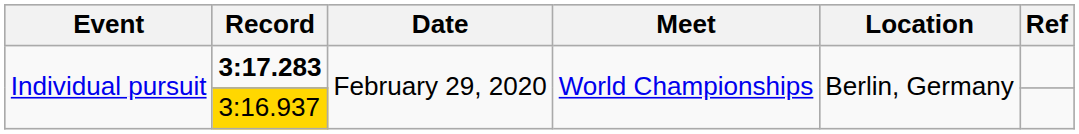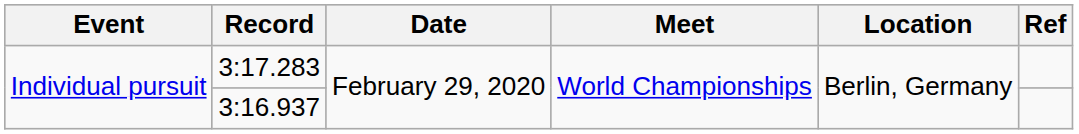(270, 66) bold -> (269, 66) normal
(269, 107) gold background -> (269, 107) no background
